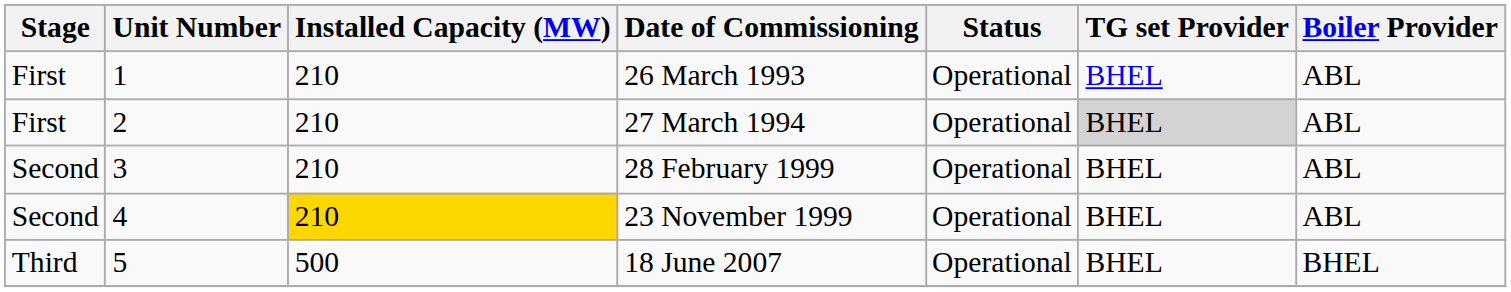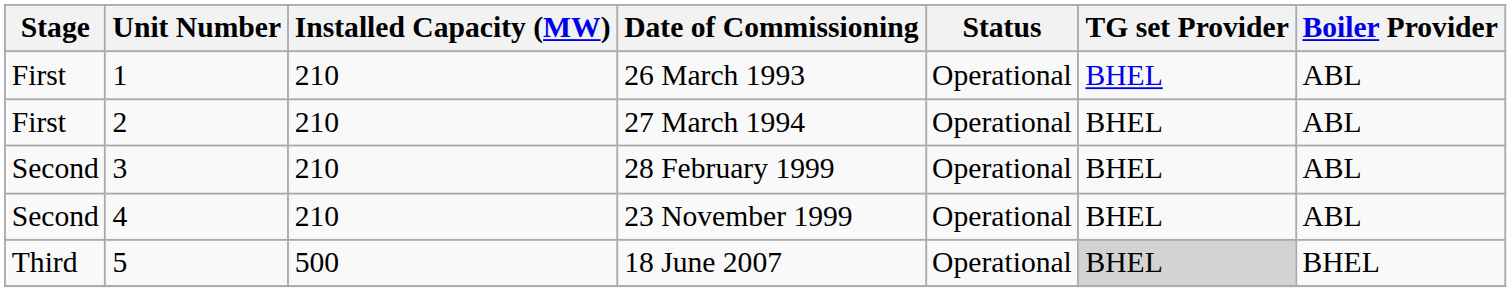(1124, 121) lightgrey background -> (1124, 121) no background
(317, 215) gold background -> (317, 215) no background
(1124, 262) no background -> (1124, 262) lightgrey background
